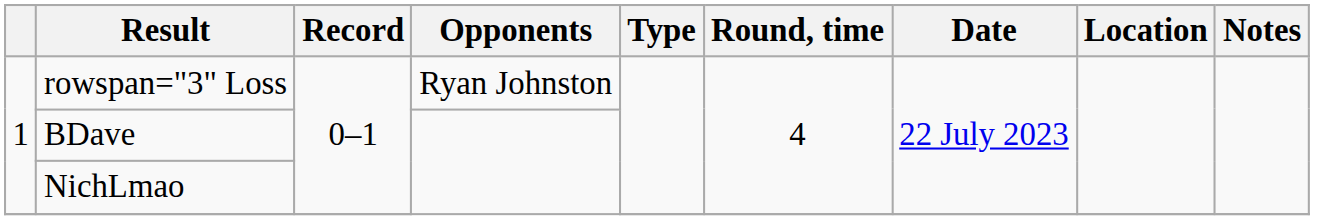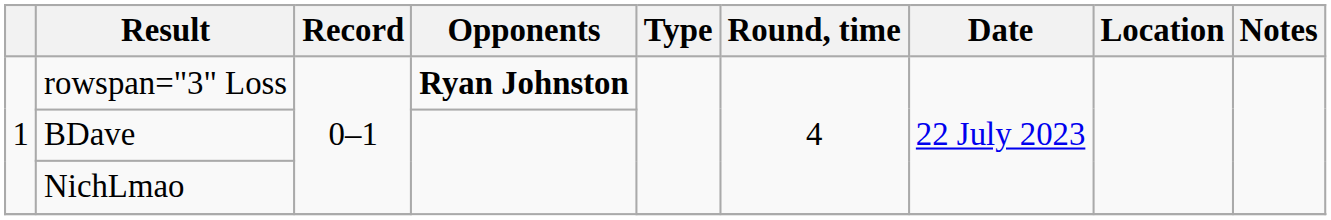(516, 82) normal -> (524, 82) bold
